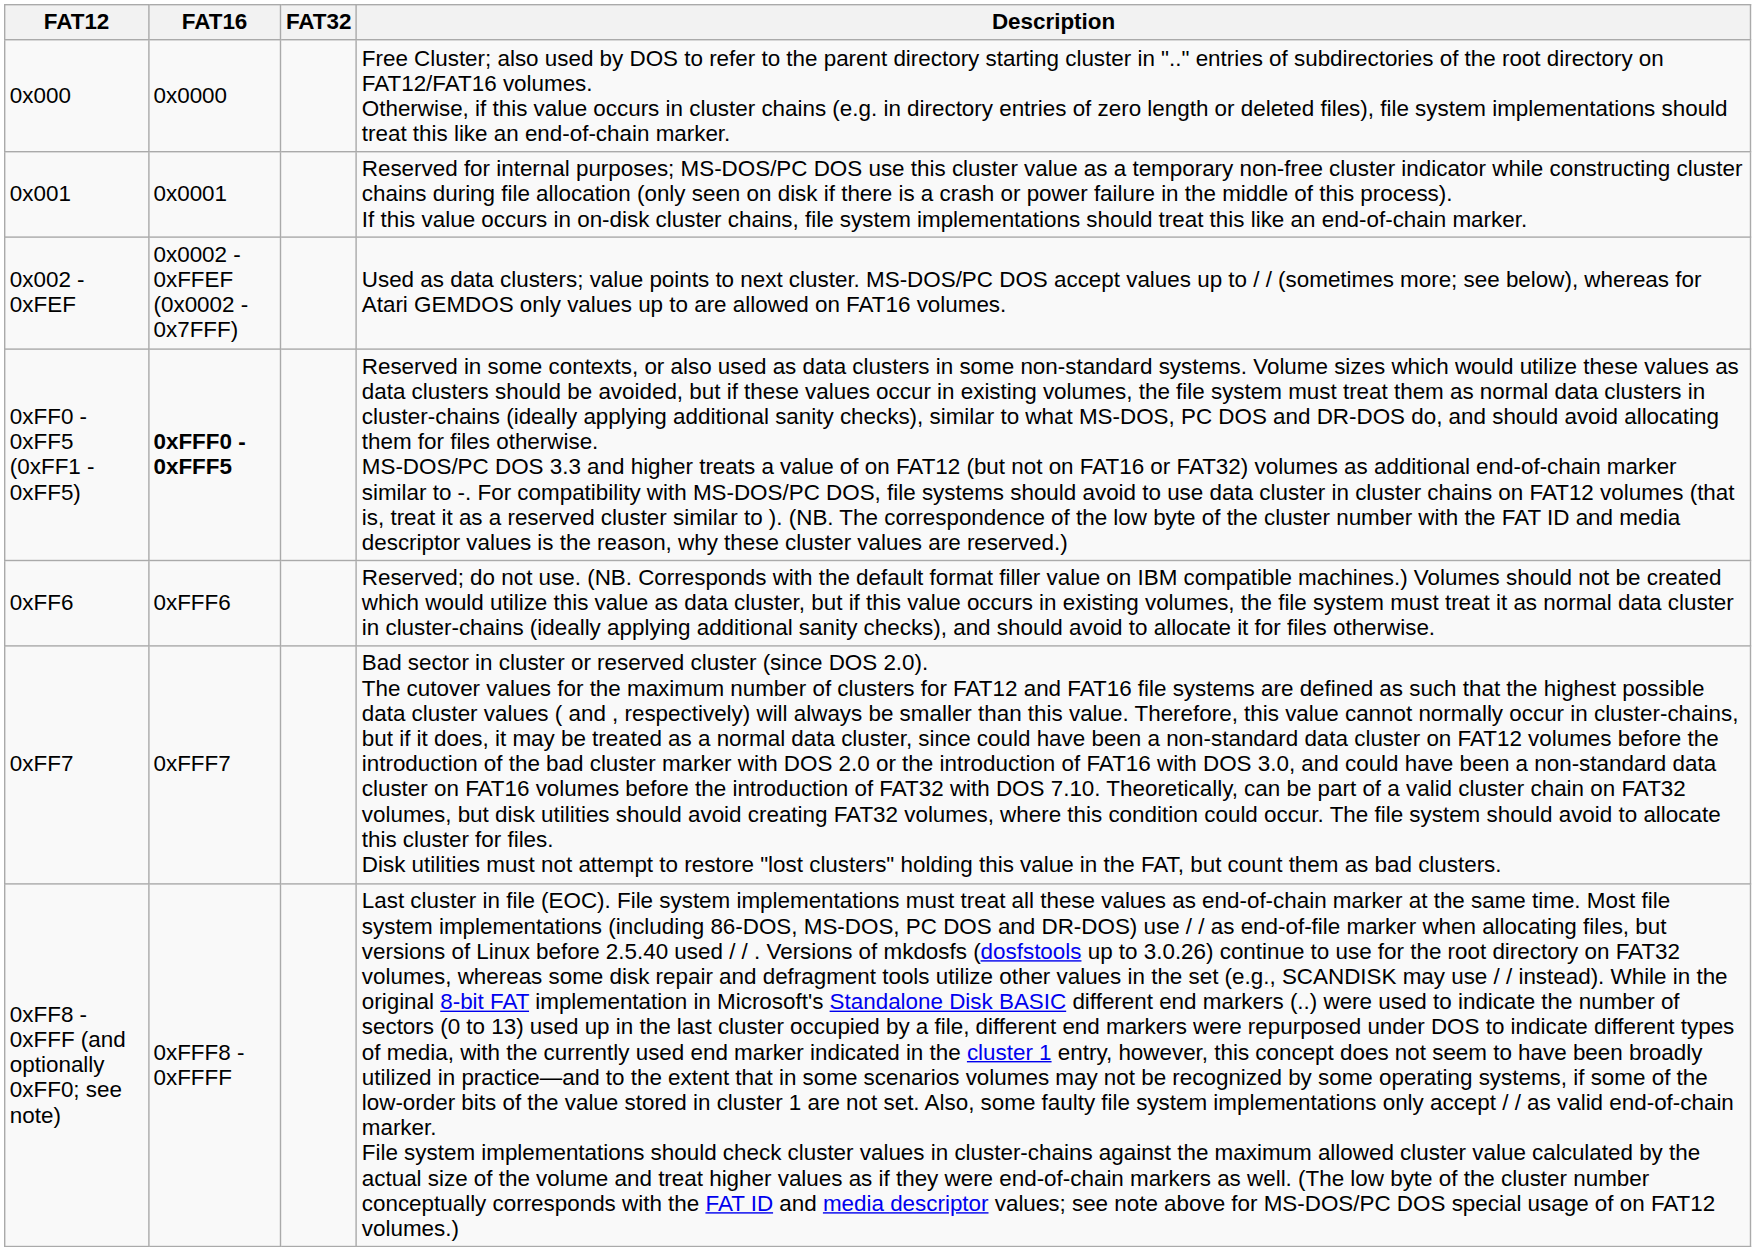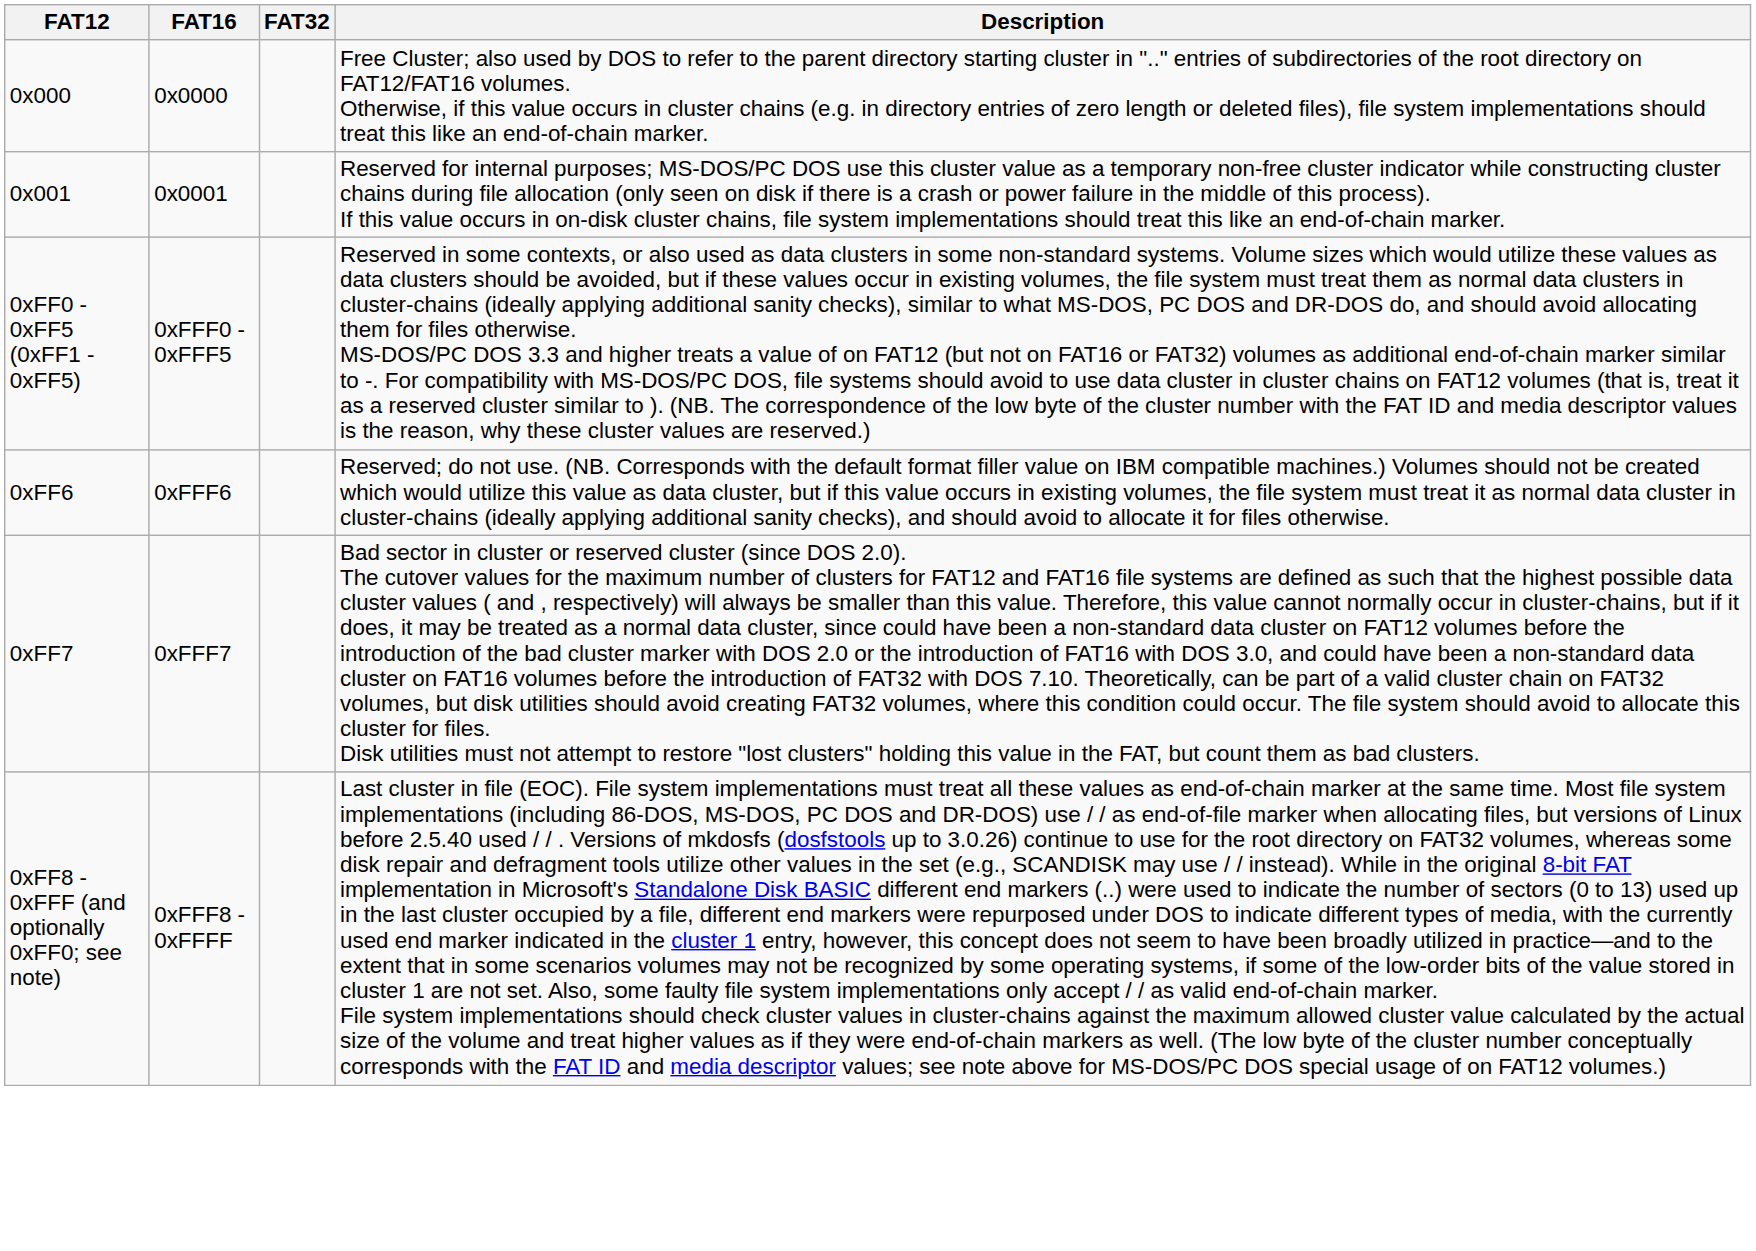- row: (47, 292)
(200, 454) bold -> (200, 343) normal
